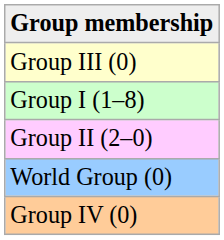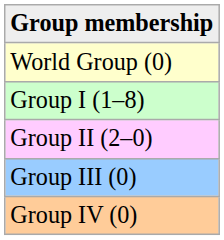(73, 61) Group III (0) -> (91, 61) World Group (0)
(91, 176) World Group (0) -> (73, 176) Group III (0)
